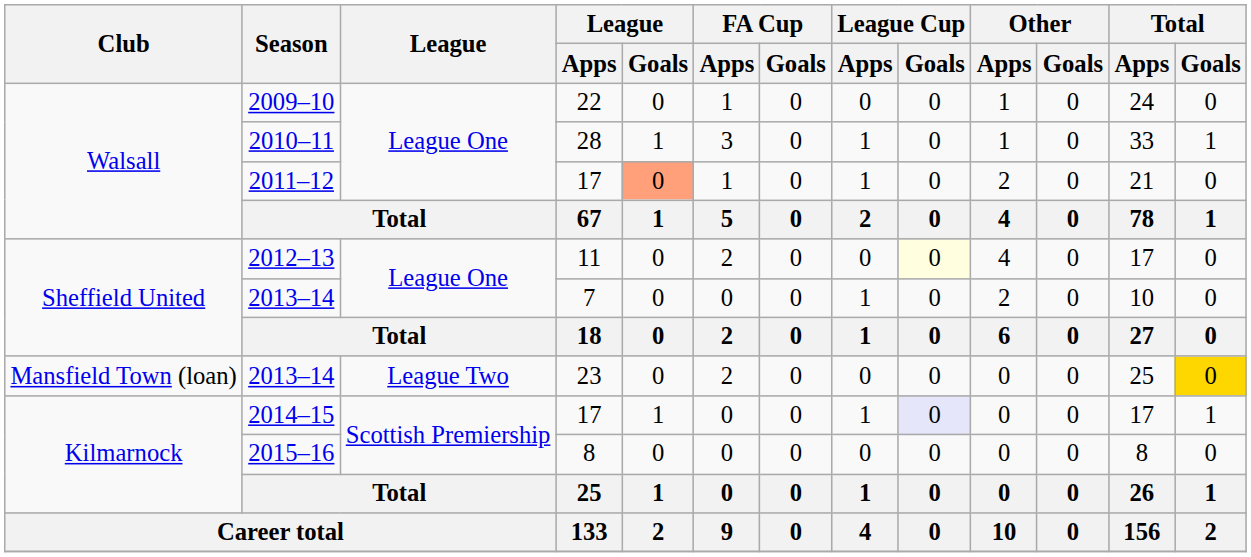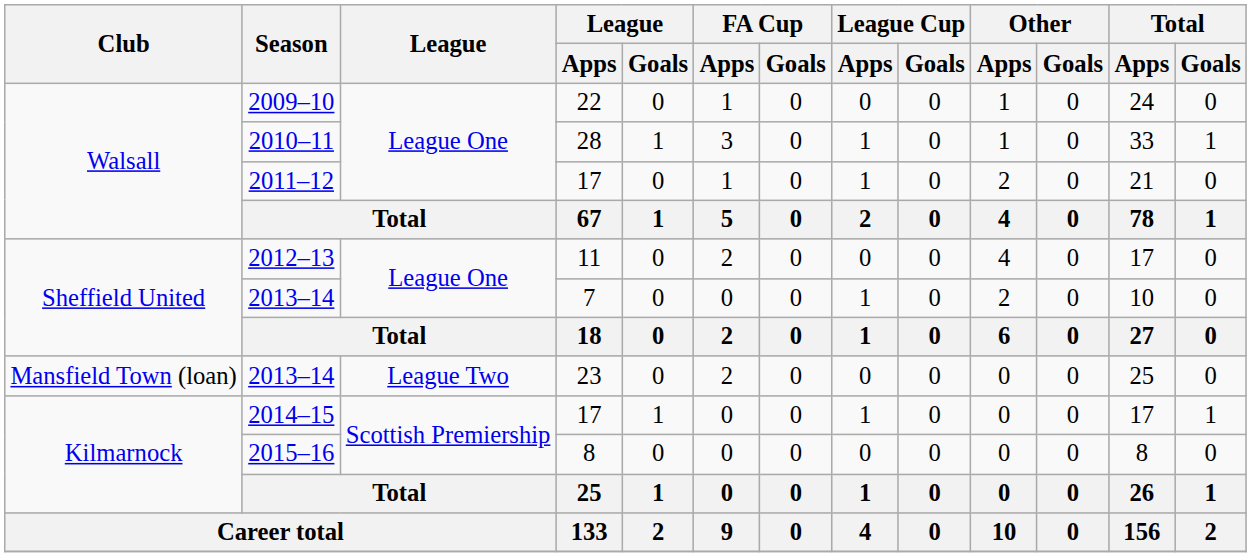(658, 180) lightsalmon background -> (658, 180) no background
(935, 258) lightyellow background -> (935, 258) no background
(1211, 375) gold background -> (1211, 375) no background
(935, 414) lavender background -> (935, 414) no background
